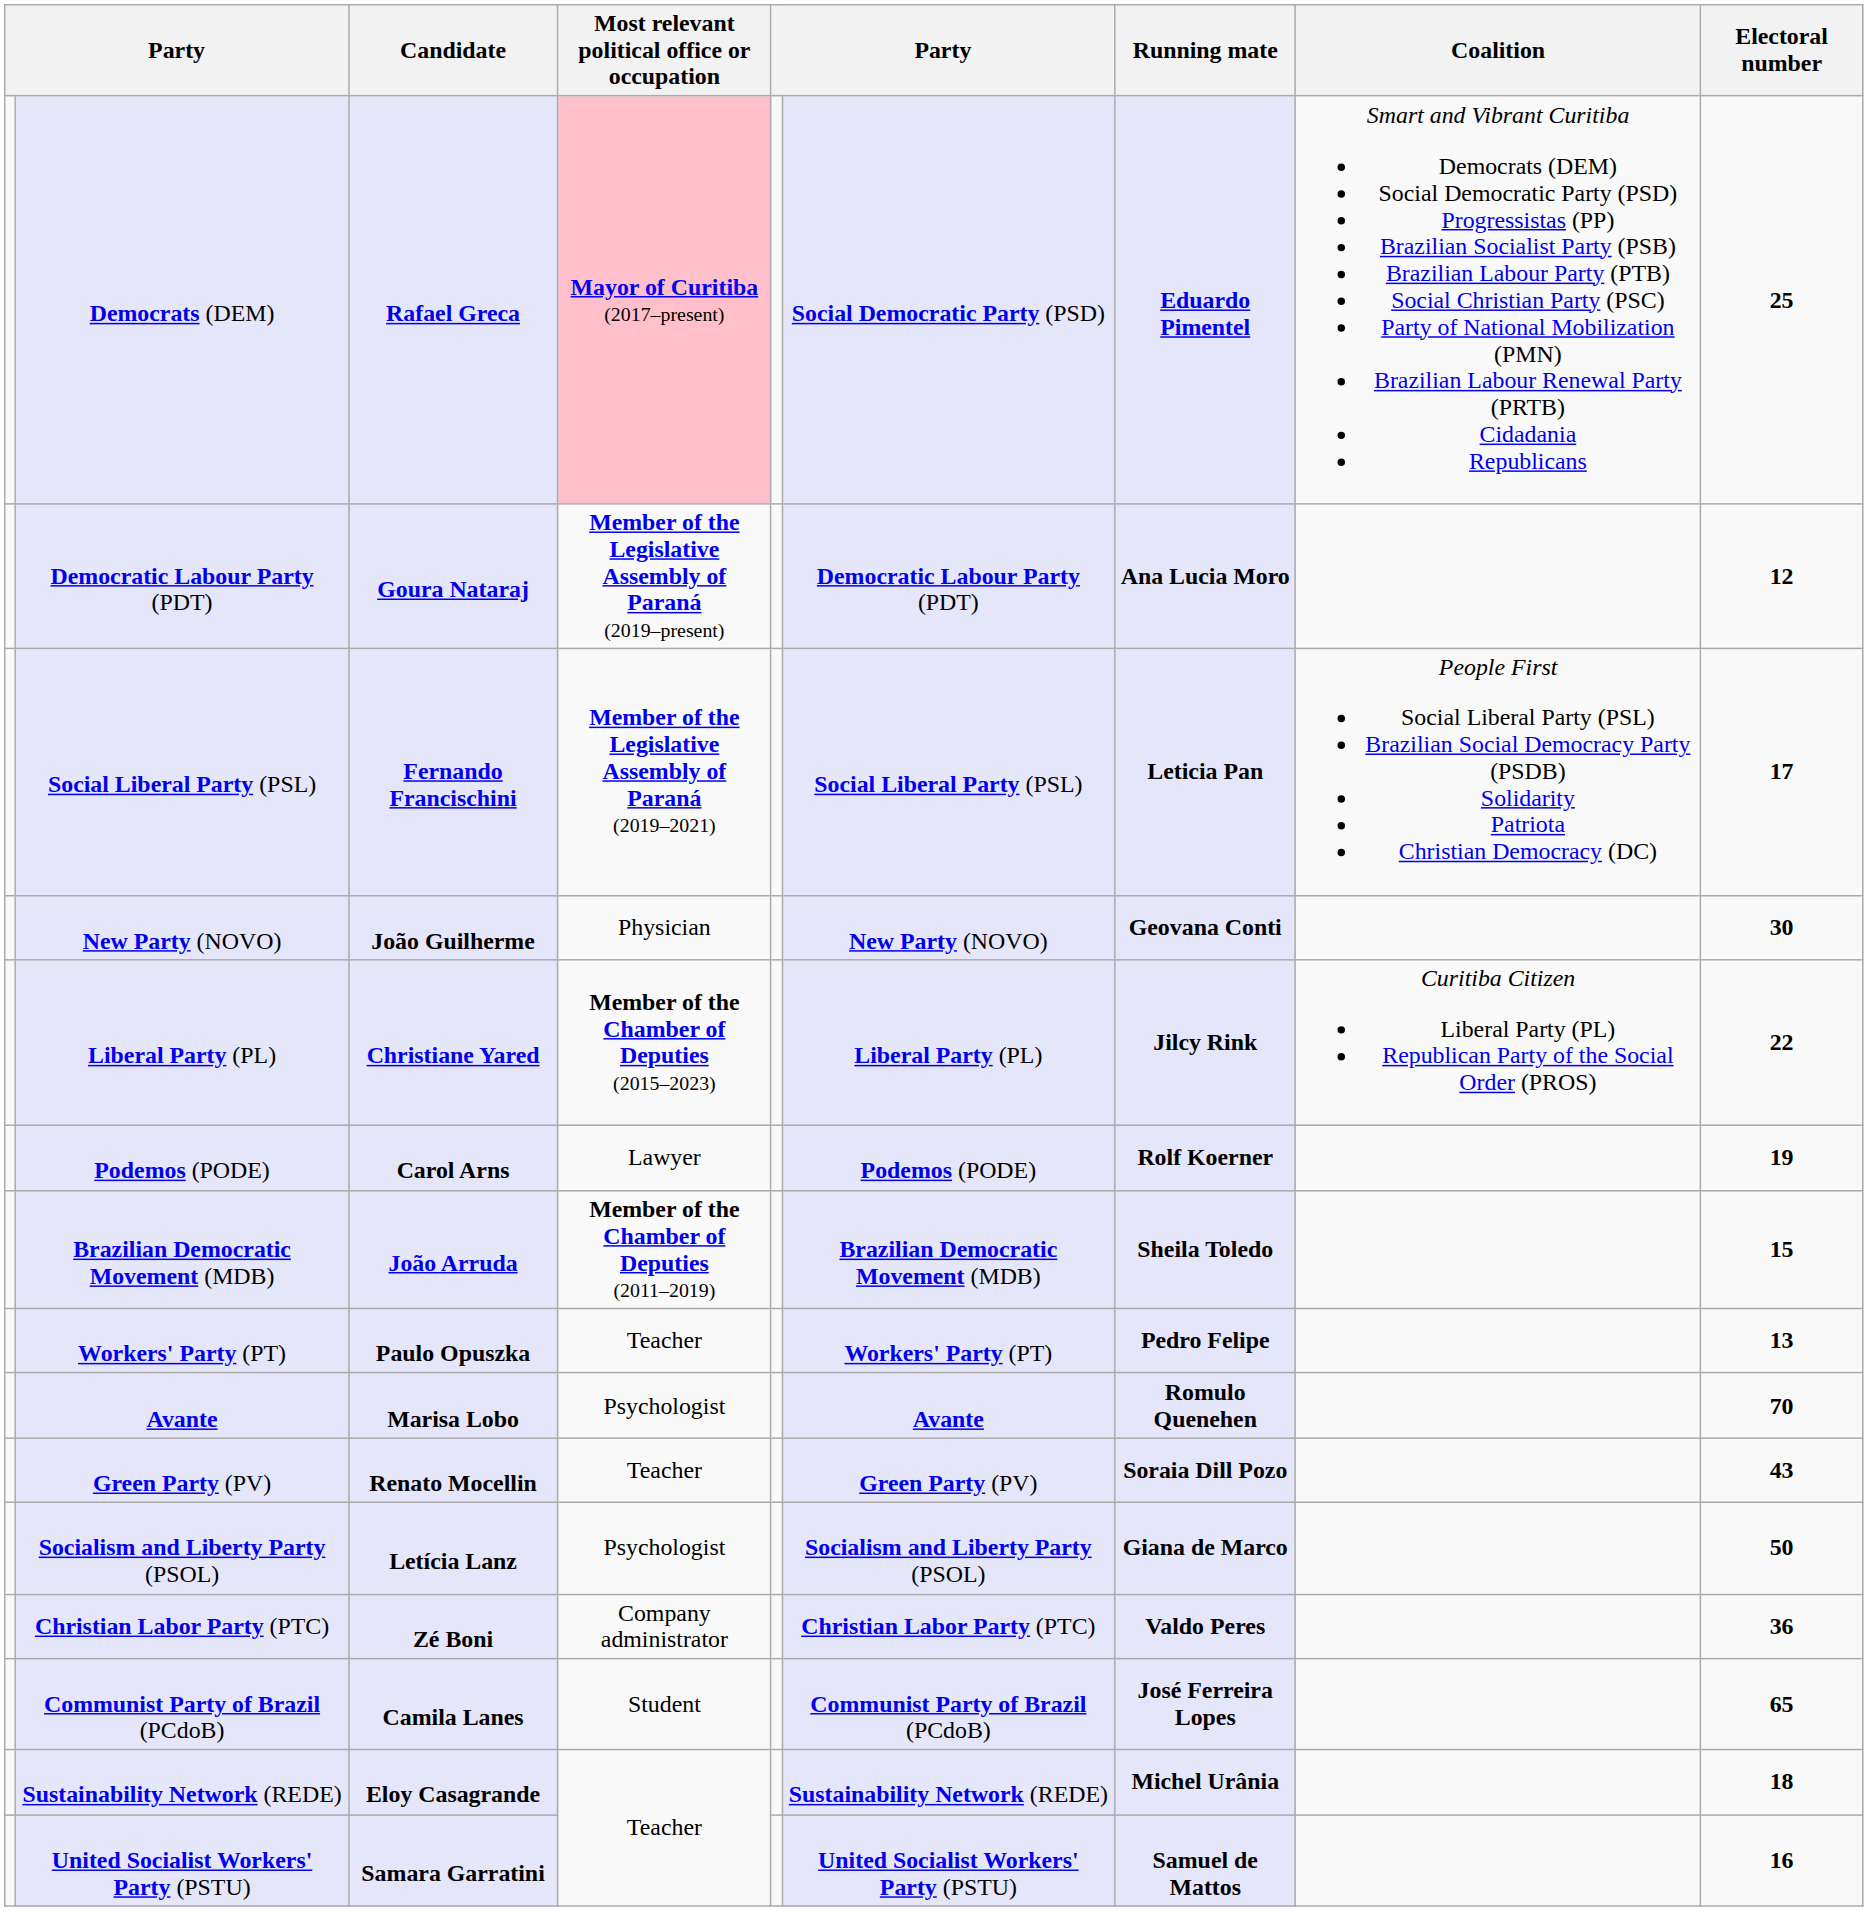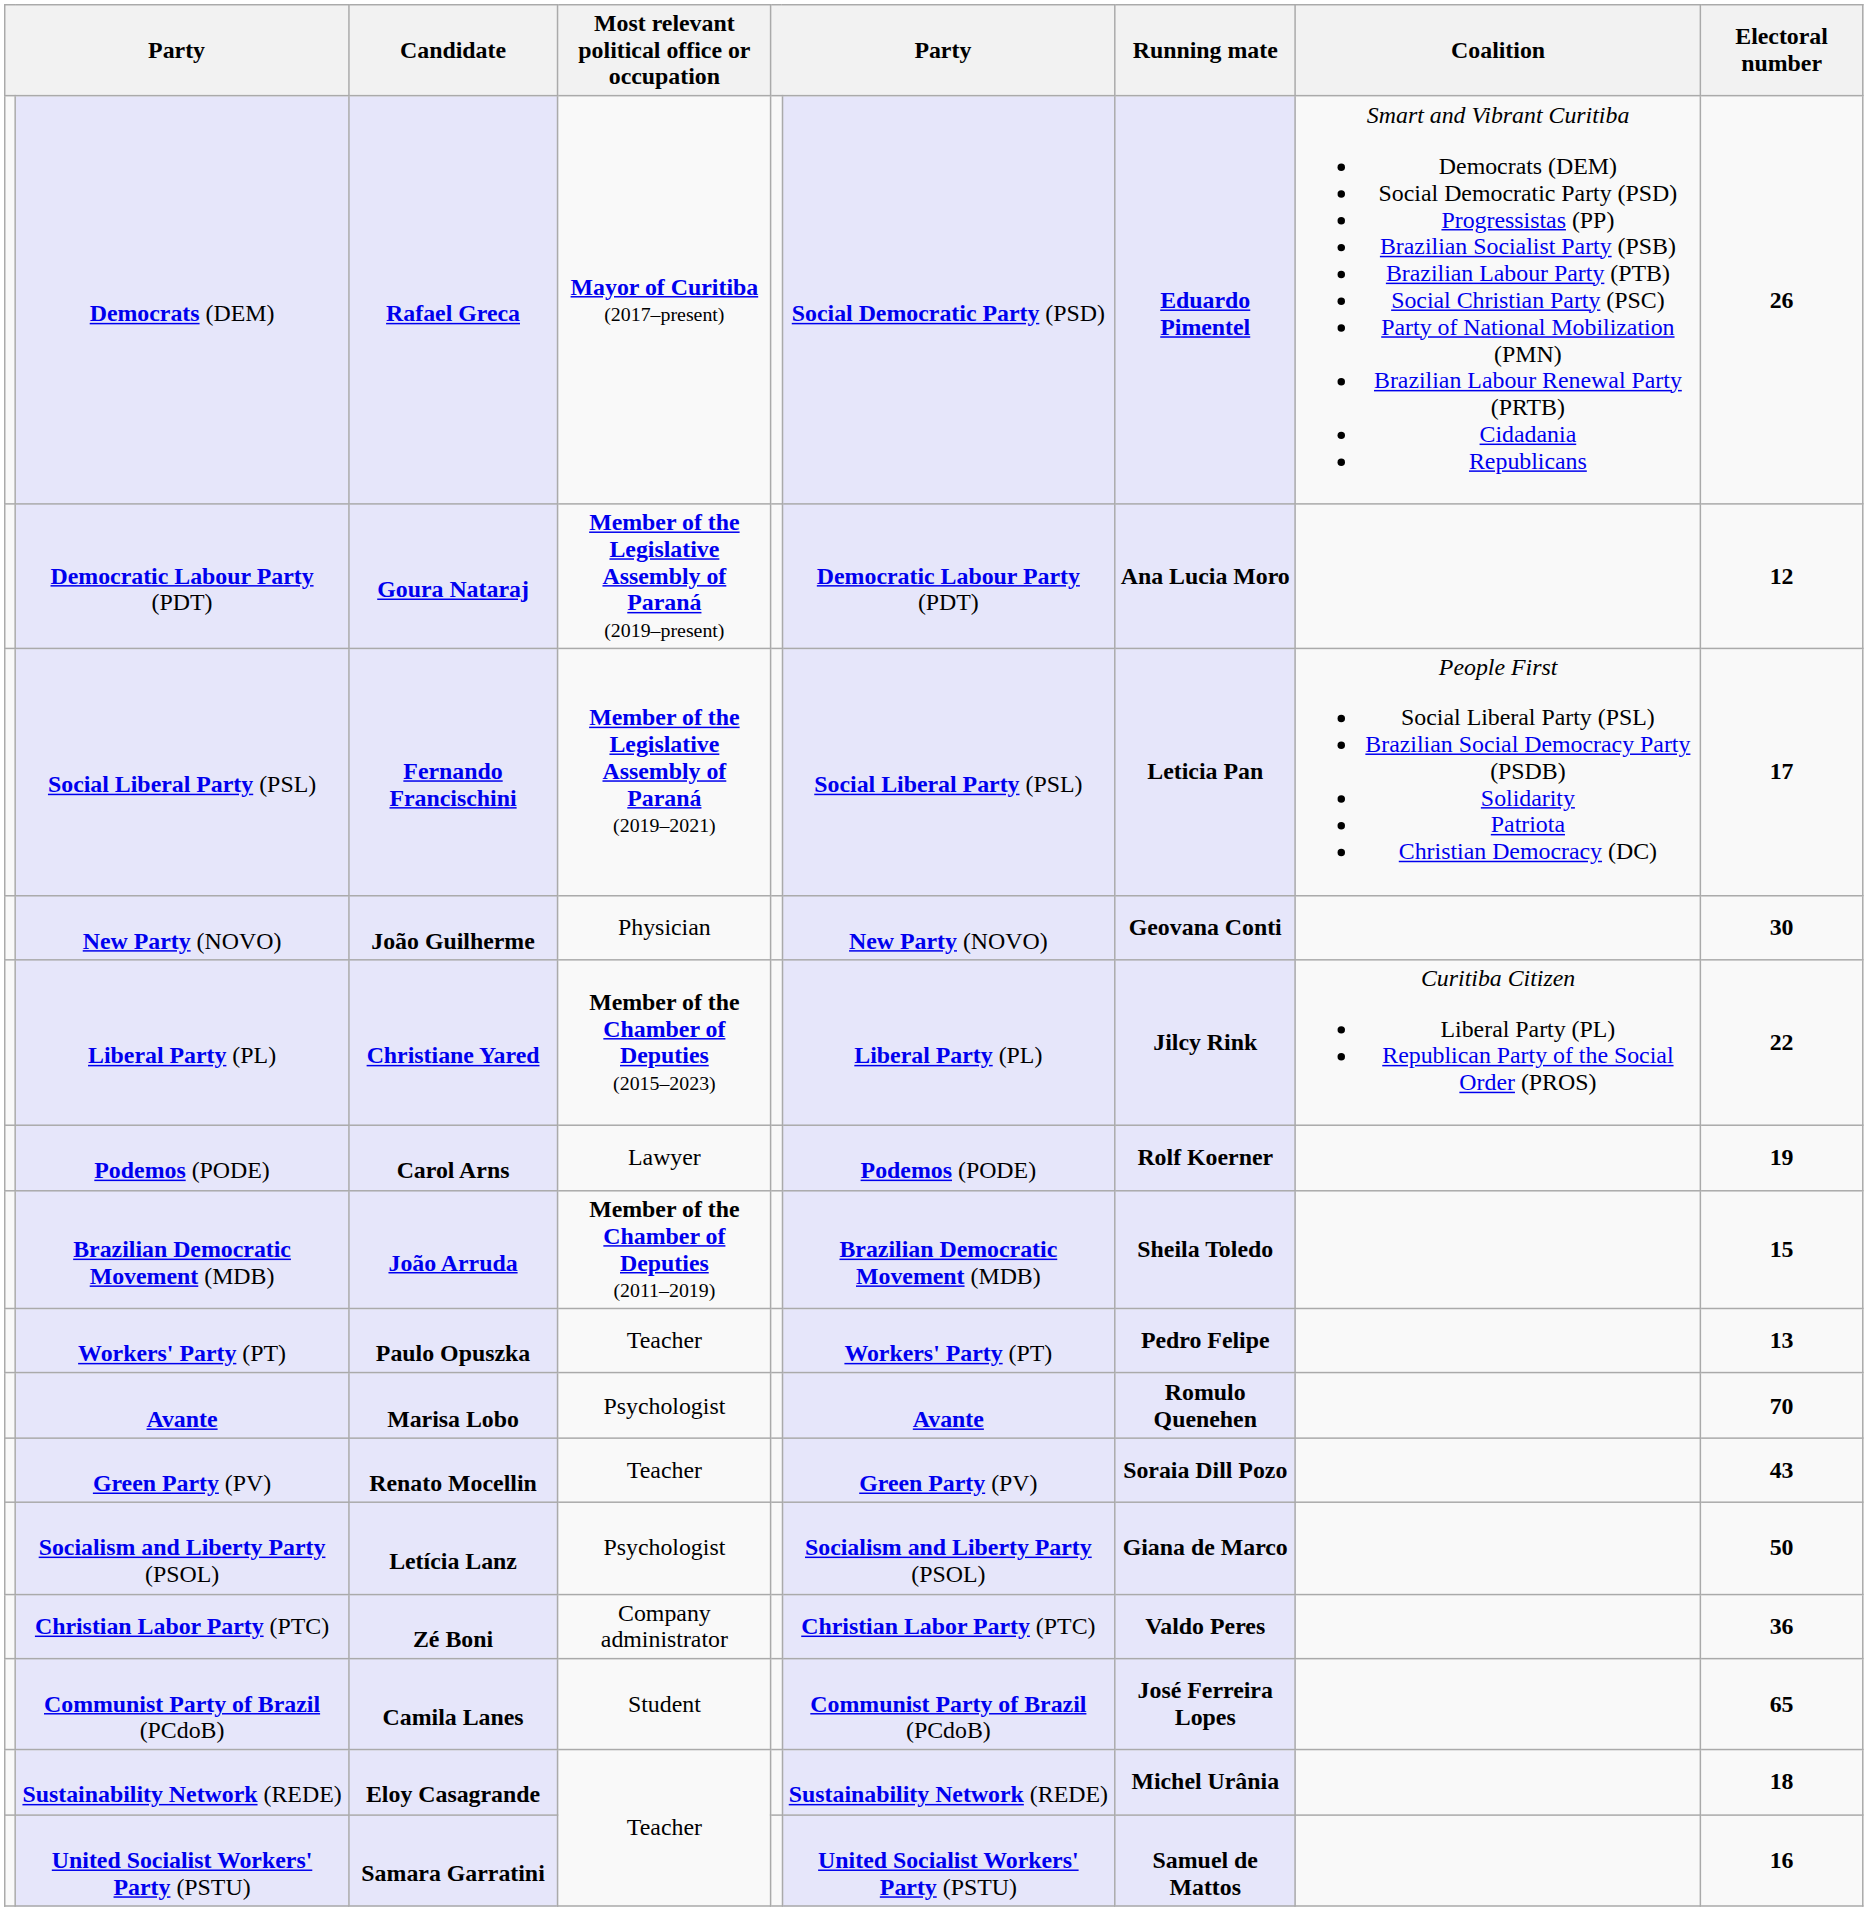(664, 299) pink background -> (664, 299) no background
(1782, 299) 25 -> (1782, 299) 26
